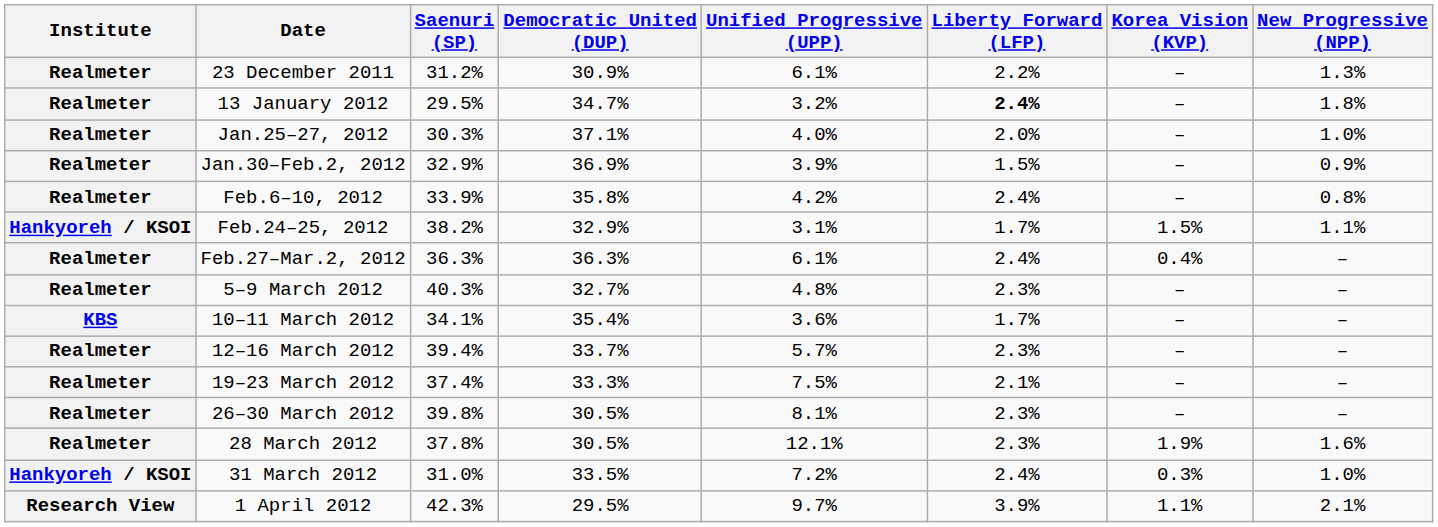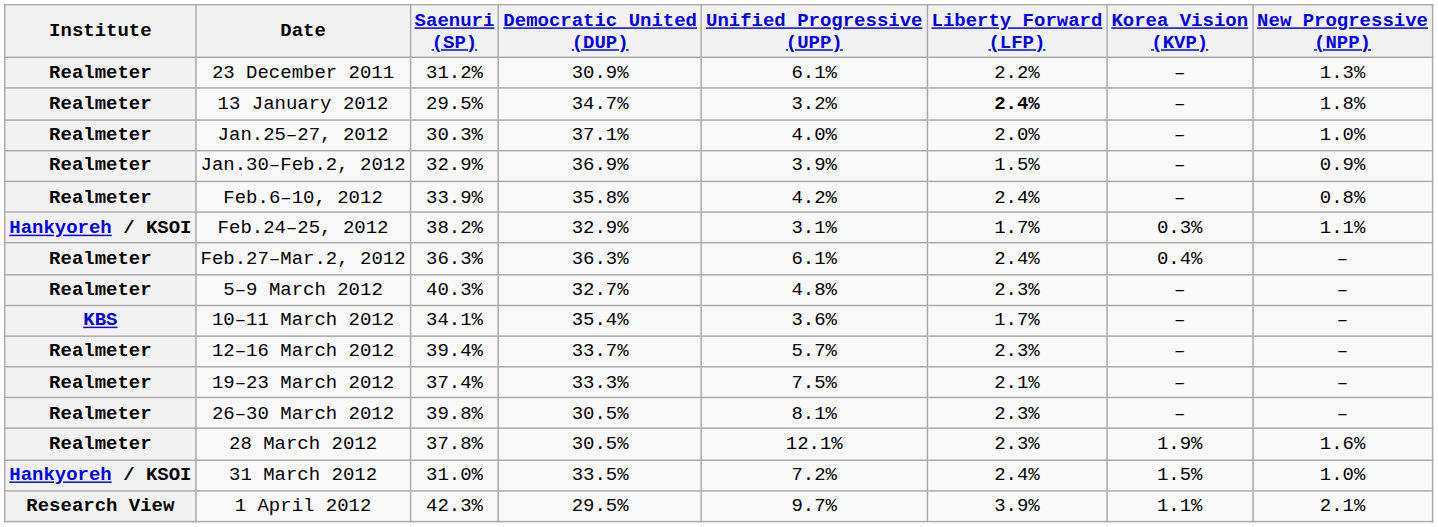(1180, 228) 1.5% -> (1180, 228) 0.3%
(1180, 475) 0.3% -> (1180, 475) 1.5%
